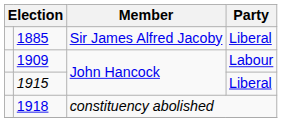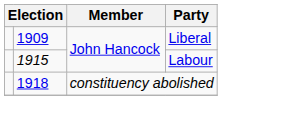- row: (33, 38)
(251, 60) Labour -> (190, 38) Liberal
(250, 83) Liberal -> (191, 60) Labour
